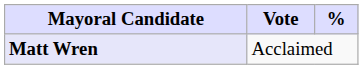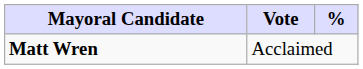(53, 49) lavender background -> (53, 49) no background
